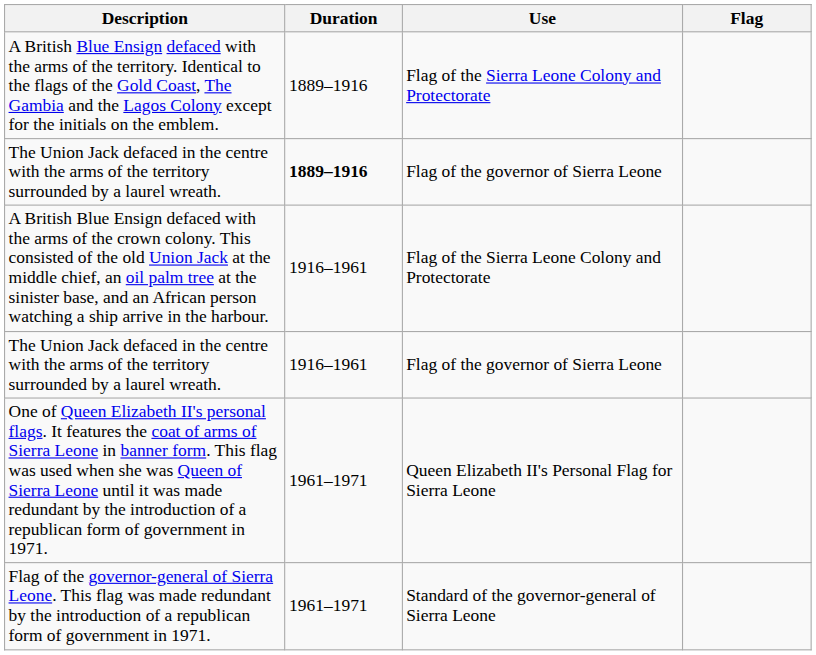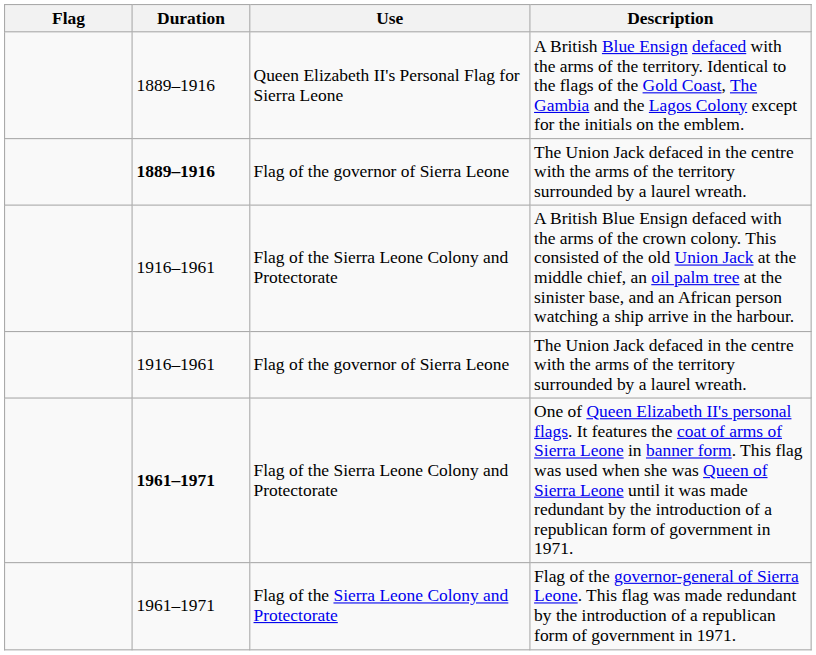columns swapped: (747, 18) <-> (145, 18)
(534, 85) Flag of the Sierra Leone Colony and Protectorate -> (387, 85) Queen Elizabeth II's Personal Flag for Sierra Leone
(328, 480) normal -> (176, 480) bold
(539, 480) Queen Elizabeth II's Personal Flag for Sierra Leone -> (381, 480) Flag of the Sierra Leone Colony and Protectorate
(531, 606) Standard of the governor-general of Sierra Leone -> (381, 606) Flag of the Sierra Leone Colony and Protectorate
